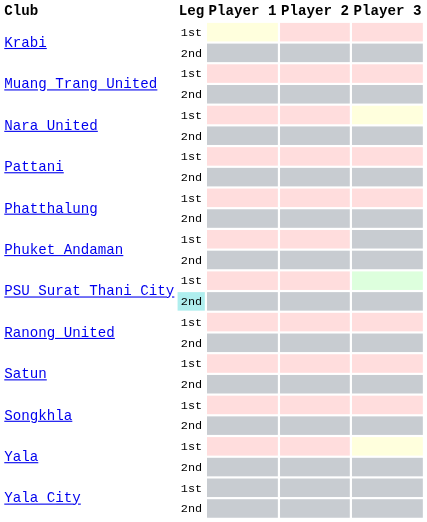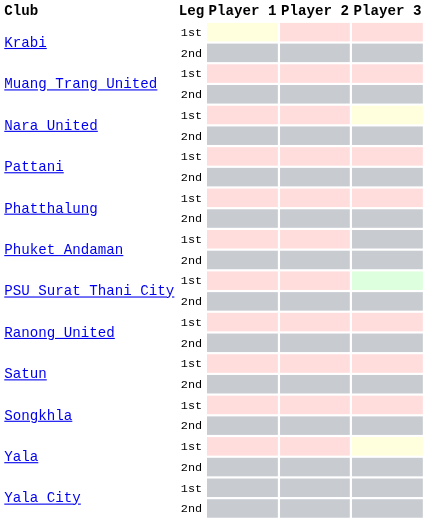(191, 302) paleturquoise background -> (191, 302) no background
